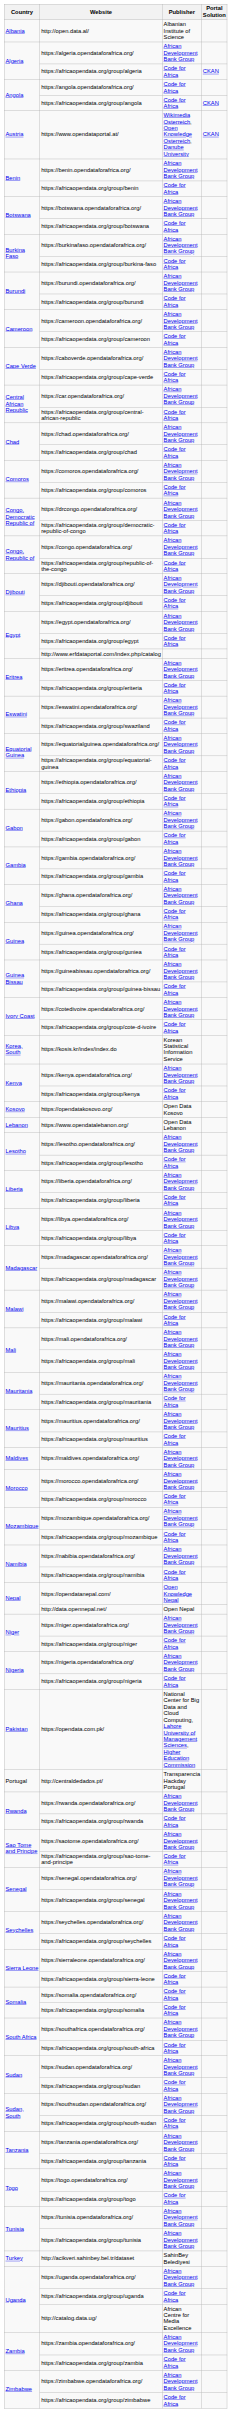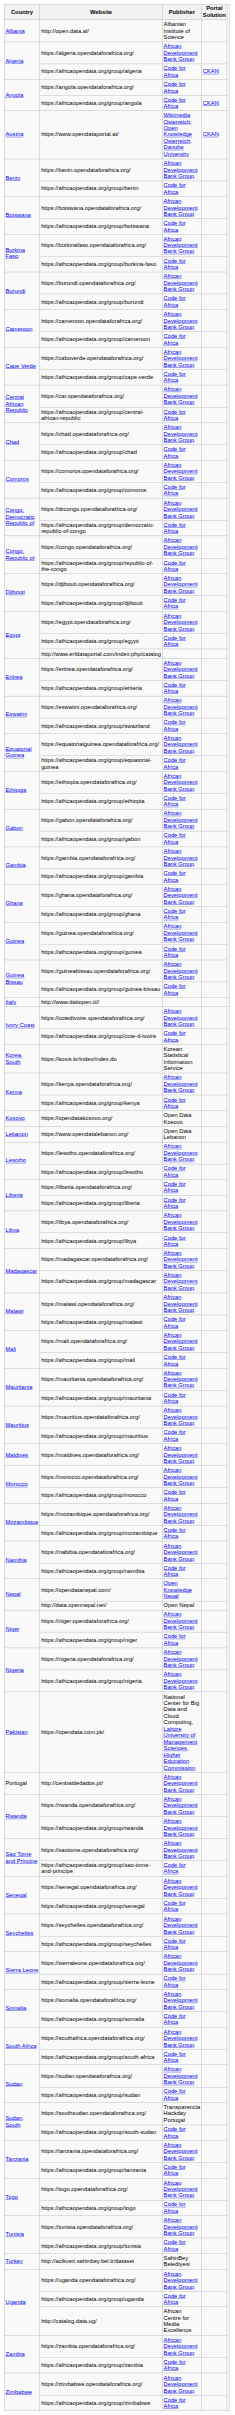+ row: (70, 1002)
(181, 1181) African Development Bank Group -> (175, 1187) Code for Africa
(181, 1361) African Development Bank Group -> (175, 1360) Code for Africa
(175, 1681) Code for Africa -> (181, 1681) African Development Bank Group
(182, 1781) Transparencia Hackday Portugal -> (181, 1783) African Development Bank Group
(175, 1822) Code for Africa -> (181, 1827) African Development Bank Group
(181, 1900) African Development Bank Group -> (175, 1906) Code for Africa
(175, 1995) Code for Africa -> (181, 2000) African Development Bank Group
(181, 2104) African Development Bank Group -> (182, 2114) Transparencia Hackday Portugal
(181, 2240) African Development Bank Group -> (175, 2246) Code for Africa
